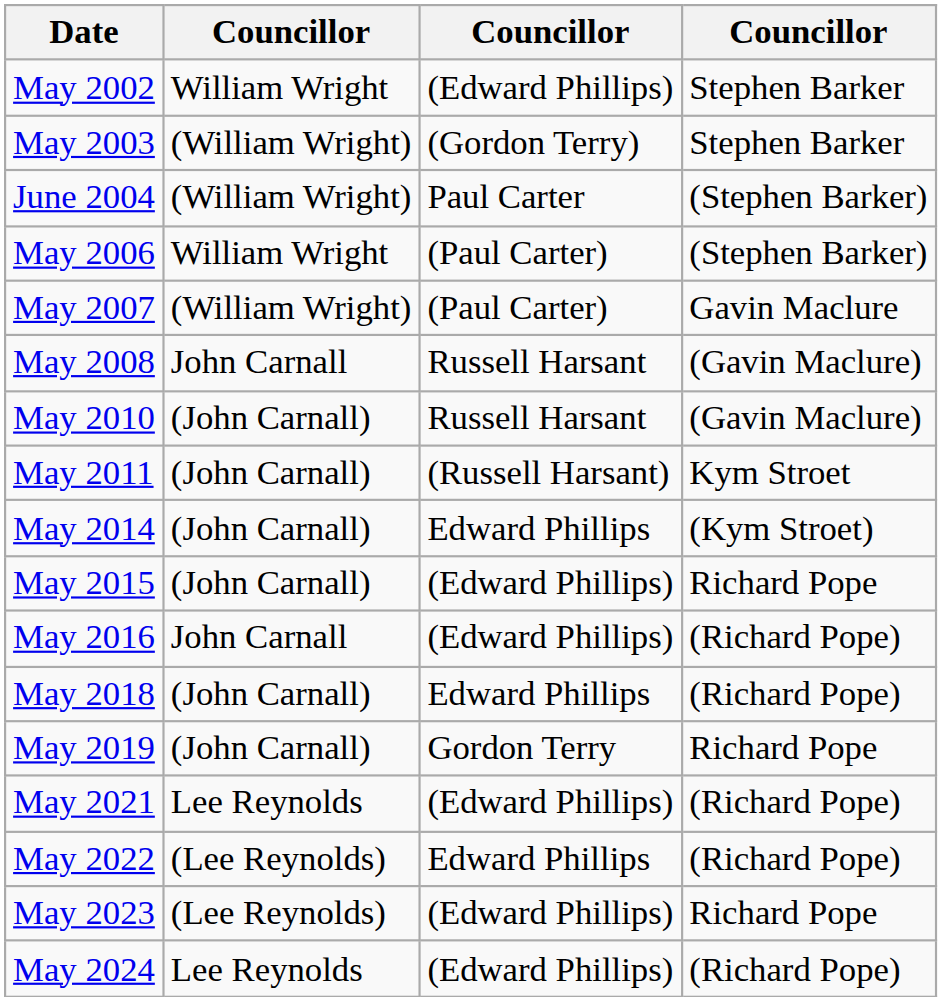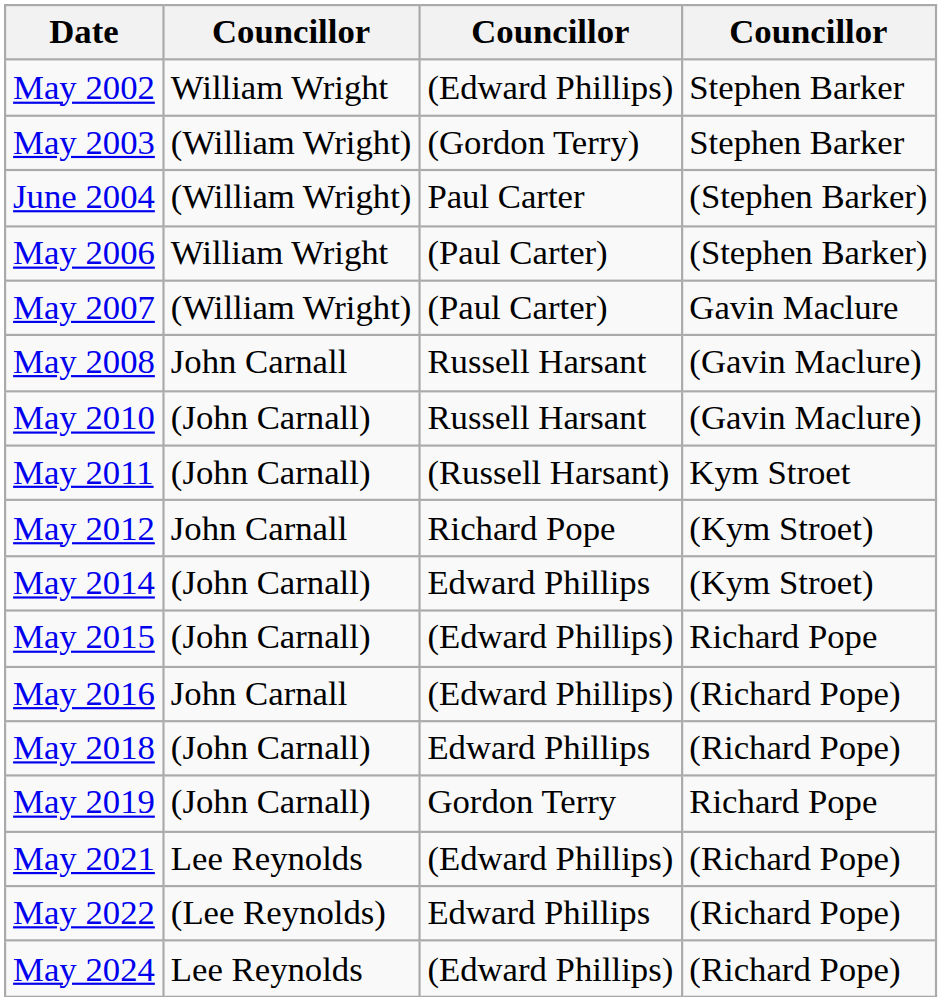+ row: (84, 527)
- row: (84, 913)
